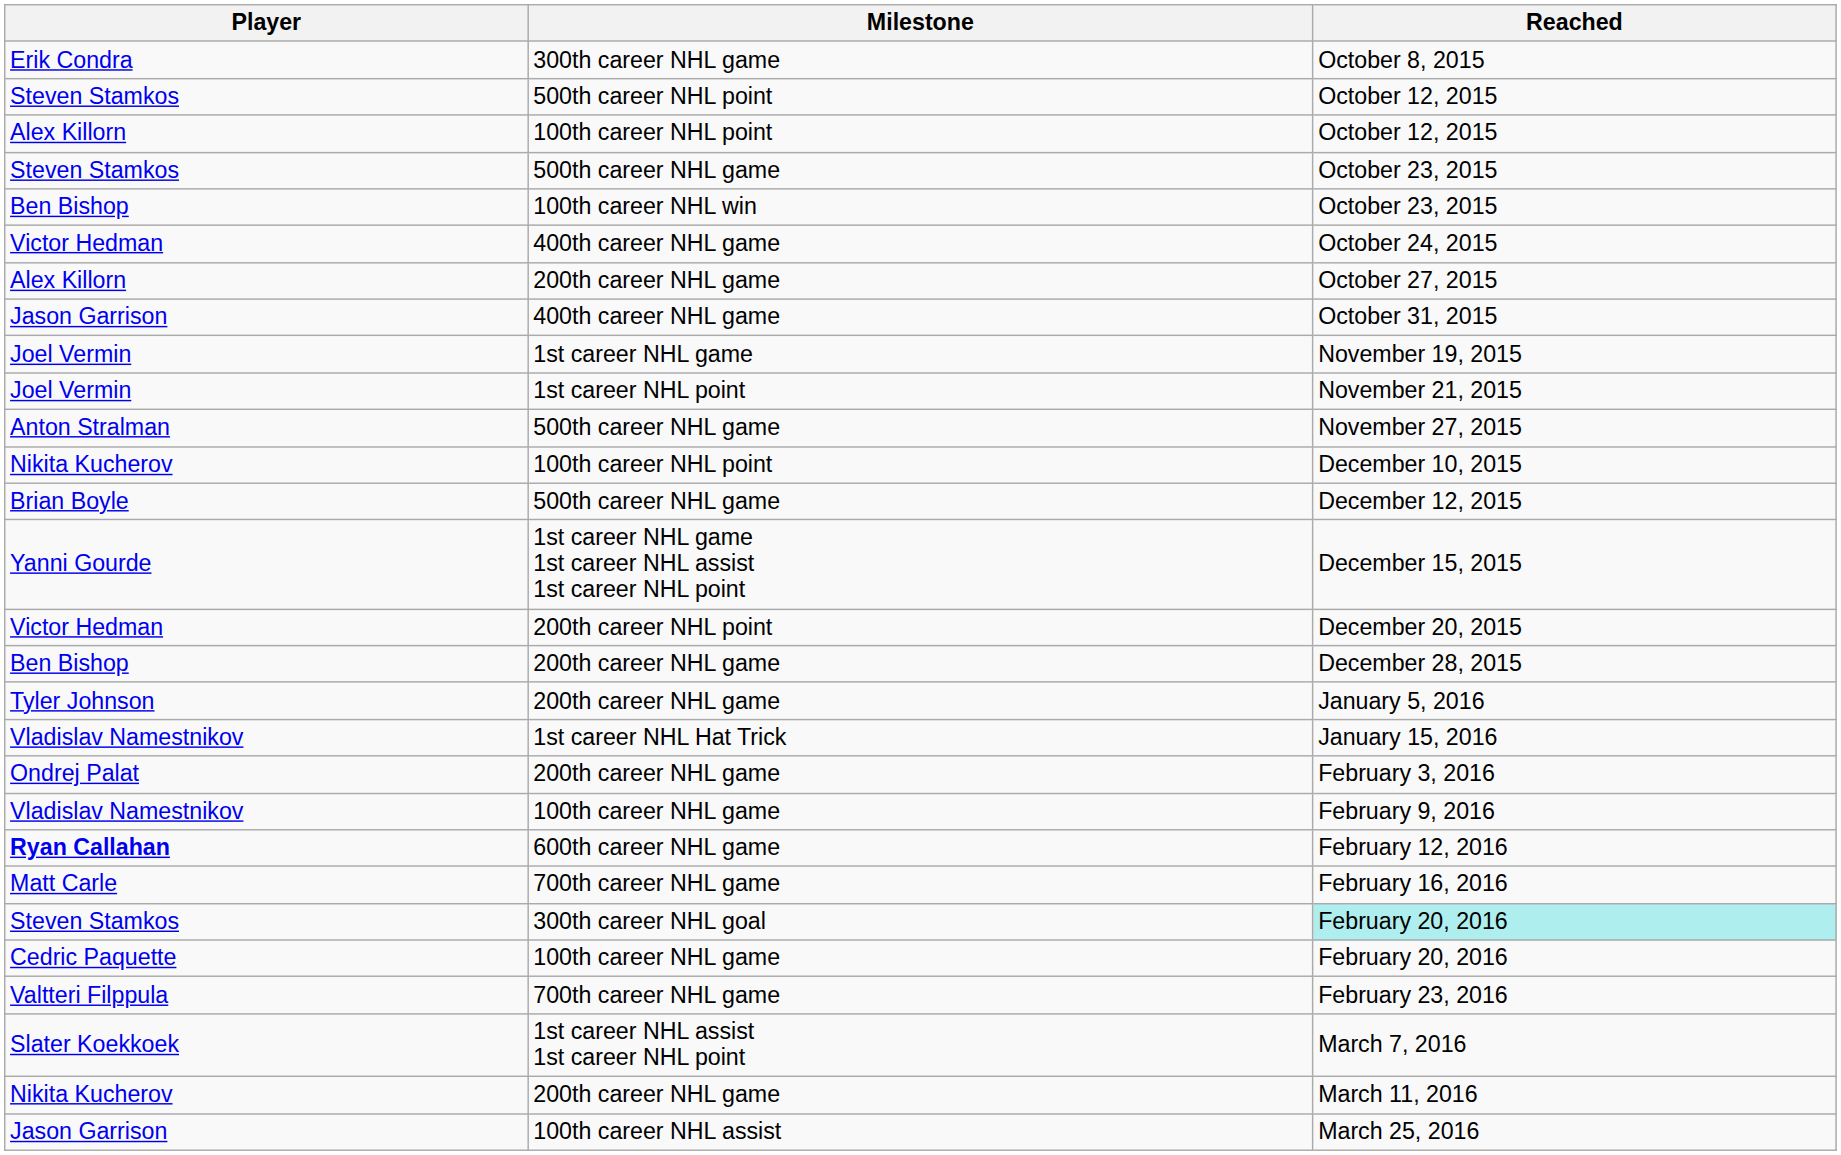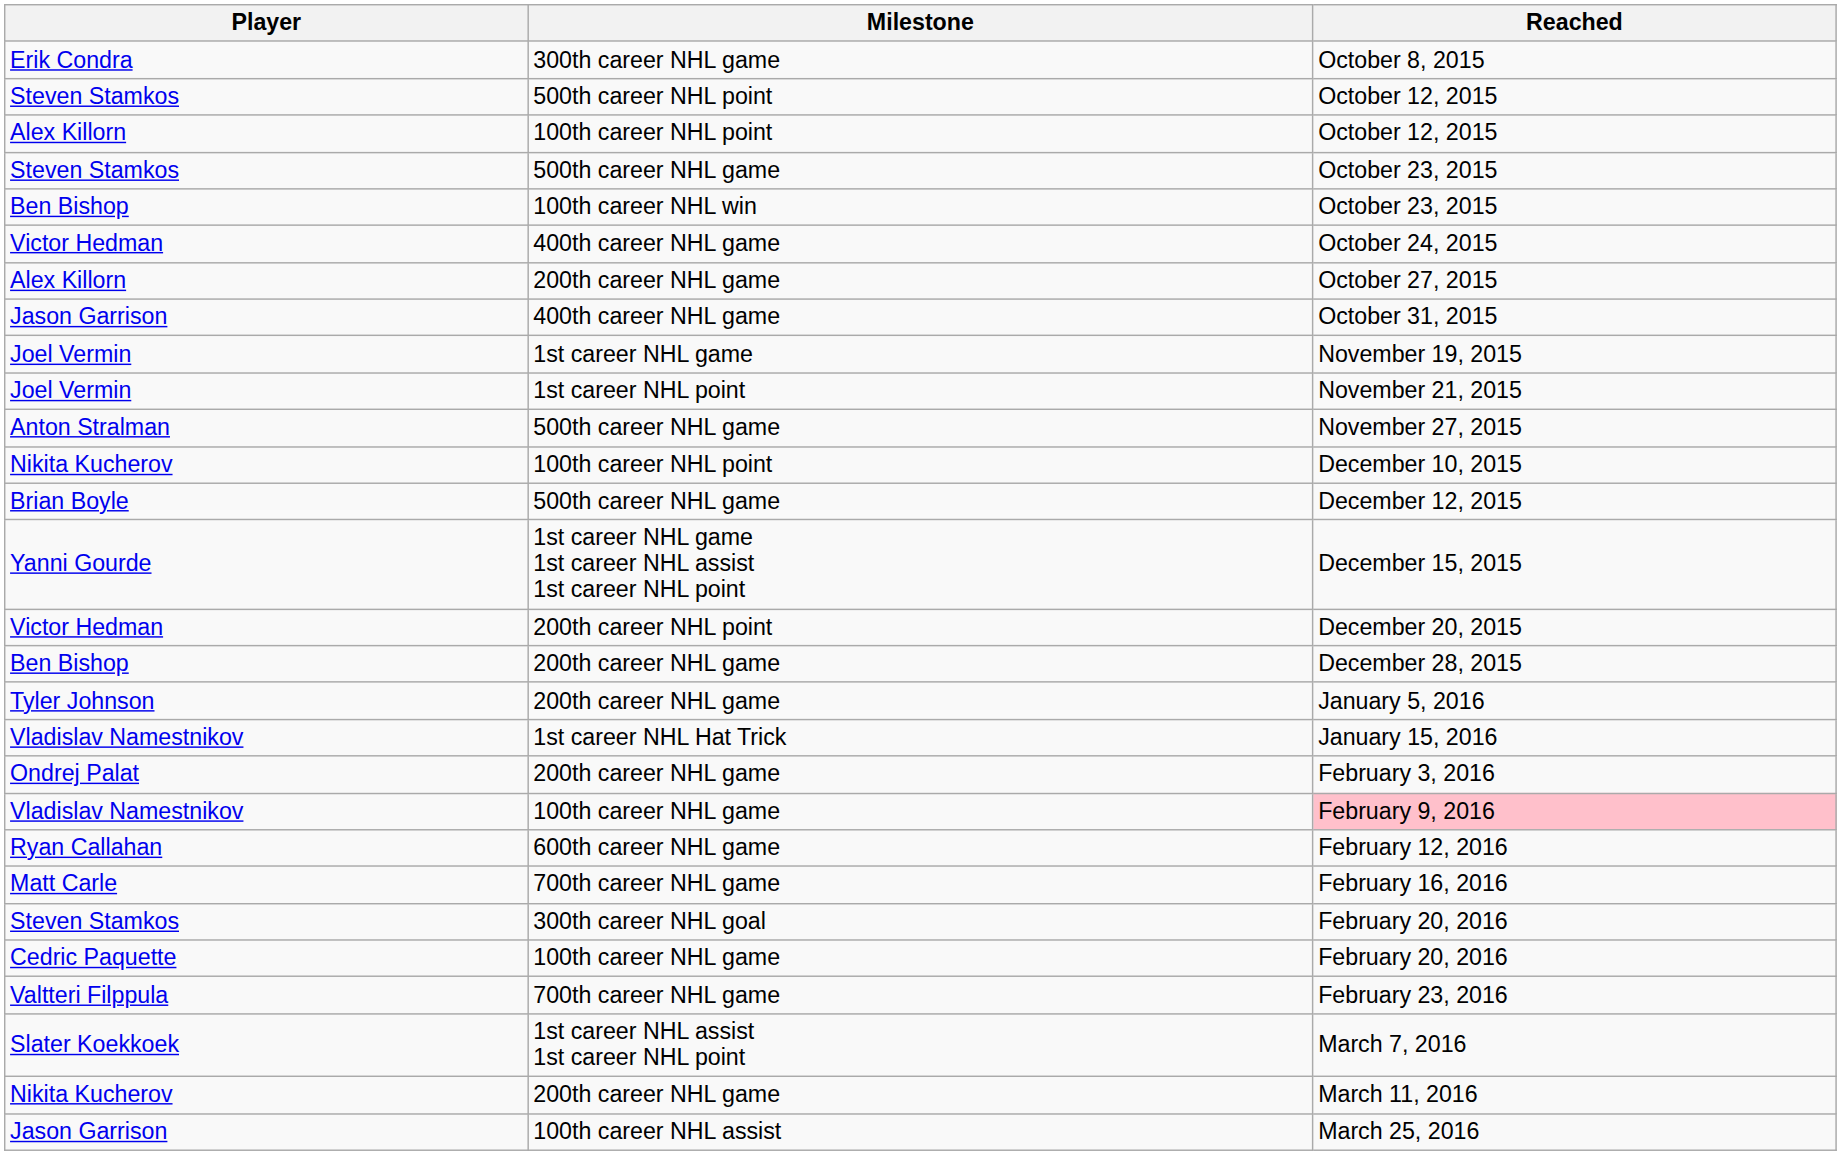(1407, 810) no background -> (1407, 810) pink background
(90, 847) bold -> (86, 847) normal
(1413, 921) paleturquoise background -> (1413, 921) no background
